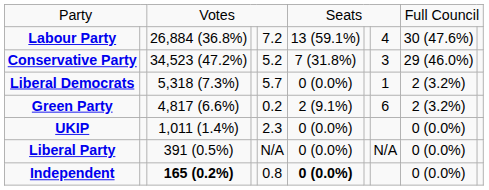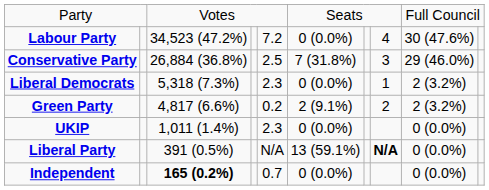(199, 38) 26,884 (36.8%) -> (199, 38) 34,523 (47.2%)
(326, 38) 13 (59.1%) -> (325, 38) 0 (0.0%)
(199, 60) 34,523 (47.2%) -> (199, 60) 26,884 (36.8%)
(272, 60) 5.2 -> (272, 60) 2.5
(272, 83) 5.7 -> (272, 83) 2.3
(385, 106) 6 -> (386, 106) 2
(325, 151) 0 (0.0%) -> (326, 151) 13 (59.1%)
(385, 151) normal -> (386, 151) bold
(272, 173) 0.8 -> (272, 173) 0.7
(325, 173) bold -> (325, 173) normal
